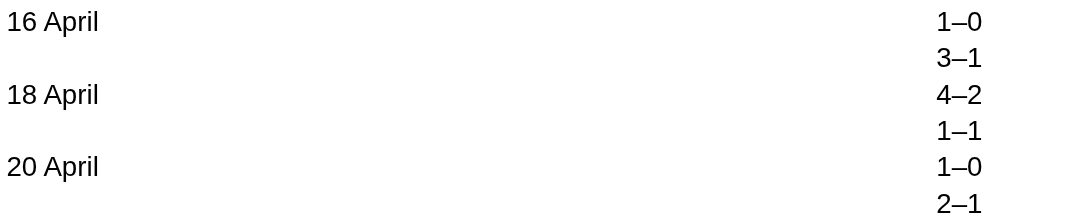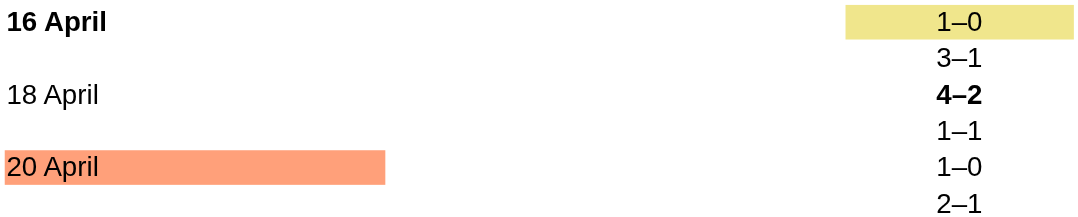(53, 21) normal -> (57, 21) bold
(959, 21) no background -> (959, 21) khaki background
(959, 94) normal -> (959, 94) bold
(53, 167) no background -> (53, 167) lightsalmon background
